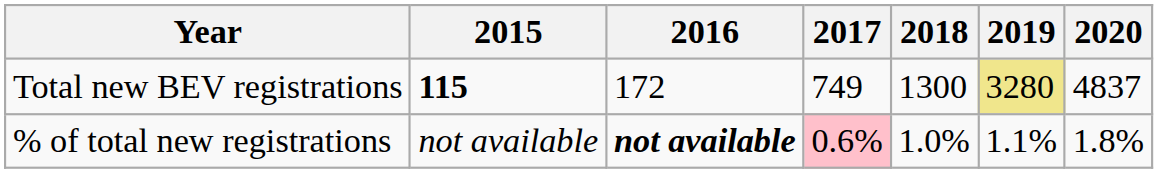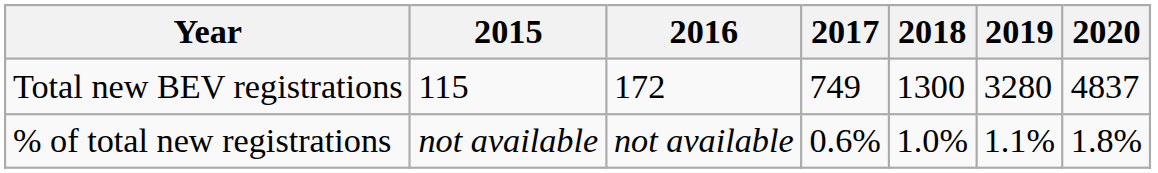(443, 85) bold -> (444, 85) normal
(1020, 85) khaki background -> (1018, 85) no background
(705, 140) bold -> (704, 140) normal
(847, 140) pink background -> (845, 140) no background
